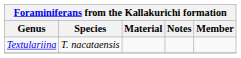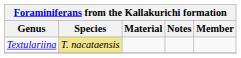(90, 45) no background -> (90, 45) khaki background
